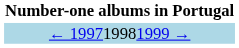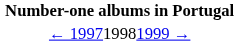(120, 33) lightblue background -> (120, 33) no background
